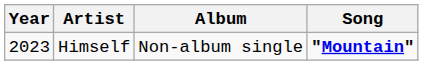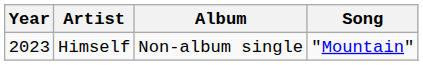(363, 47) bold -> (363, 47) normal
